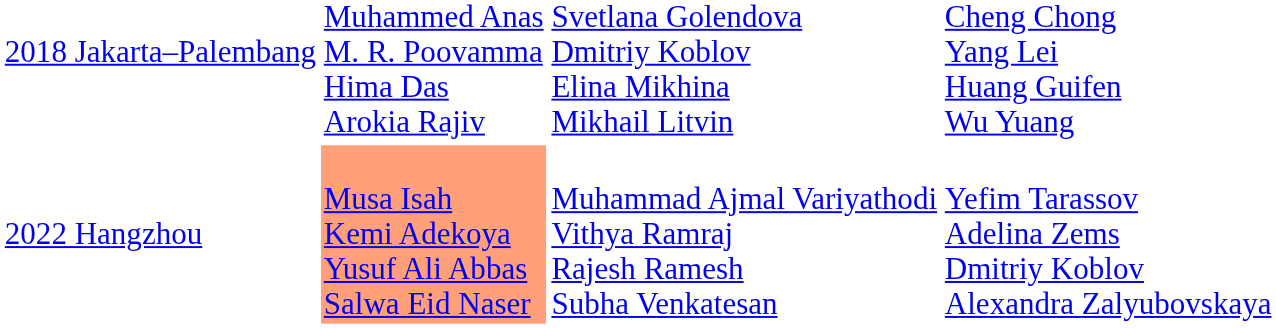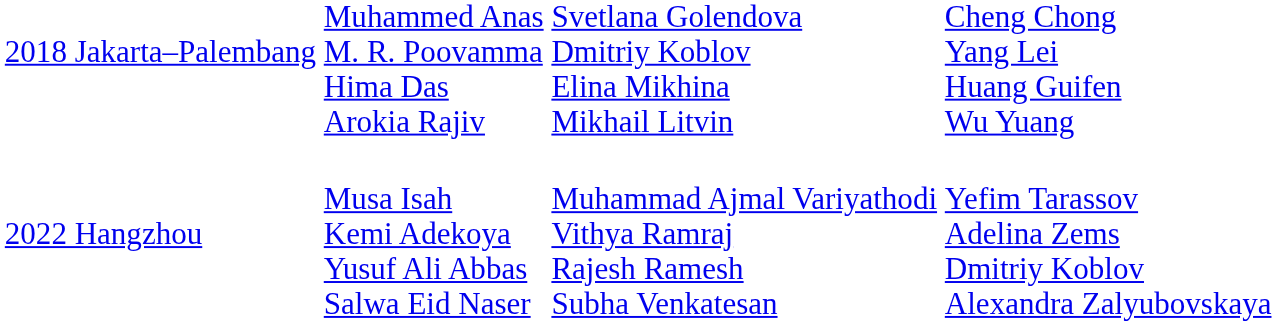(427, 251) lightsalmon background -> (427, 251) no background
